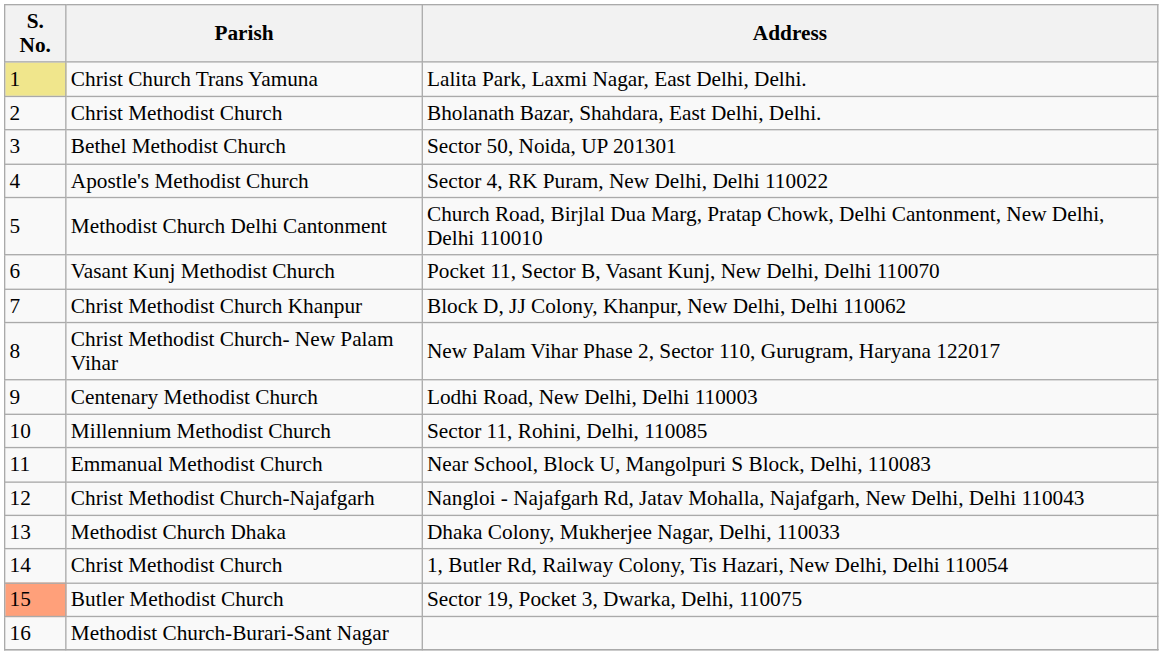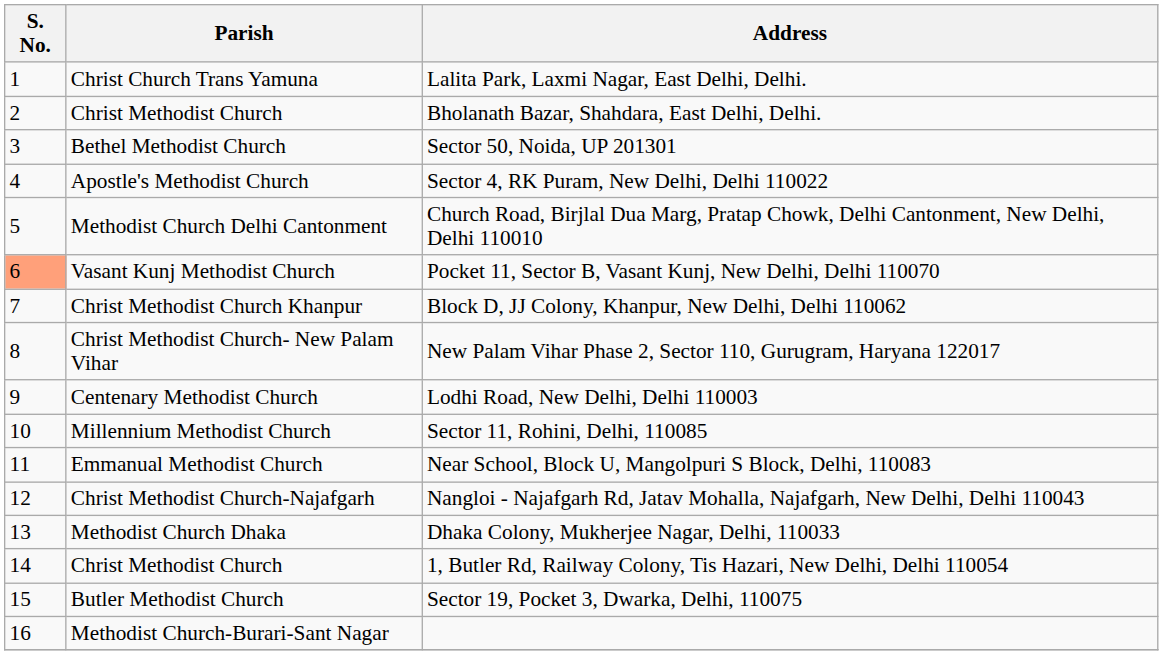(15, 79) khaki background -> (15, 79) no background
(15, 271) no background -> (15, 271) lightsalmon background
(20, 599) lightsalmon background -> (20, 599) no background
